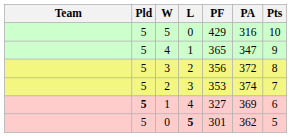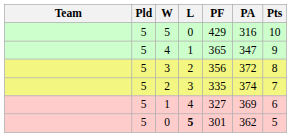(217, 86) 353 -> (217, 86) 335
(144, 104) bold -> (144, 104) normal
